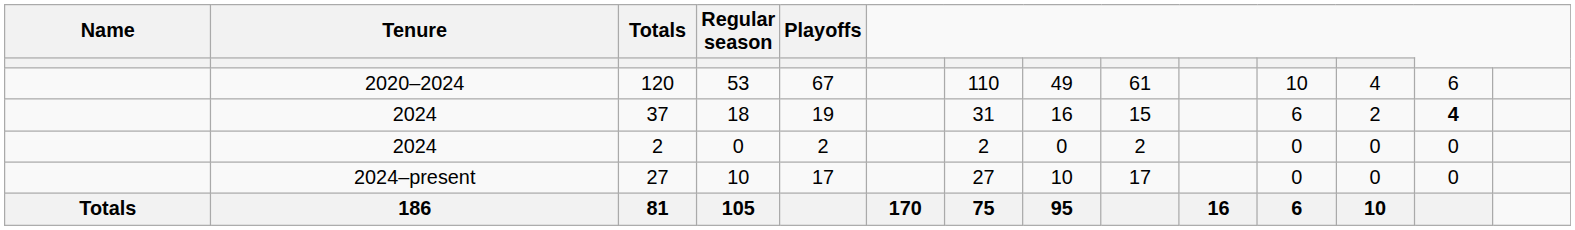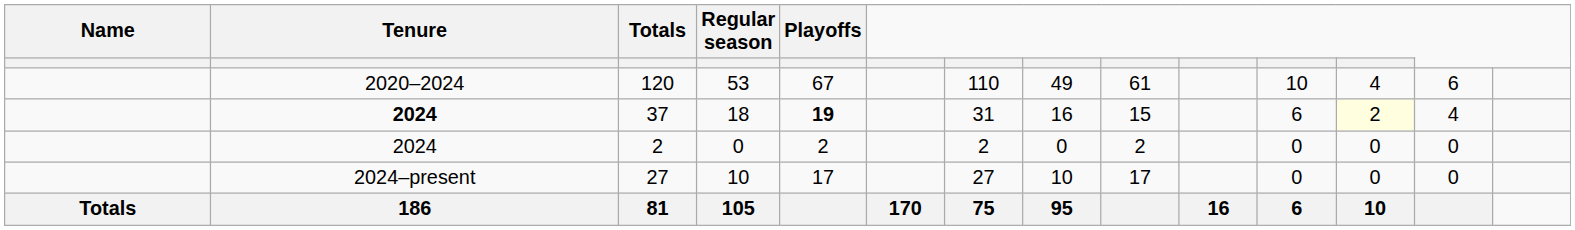(415, 114) normal -> (415, 114) bold
(823, 114) normal -> (823, 114) bold
(1375, 114) no background -> (1375, 114) lightyellow background
(1453, 114) bold -> (1453, 114) normal
